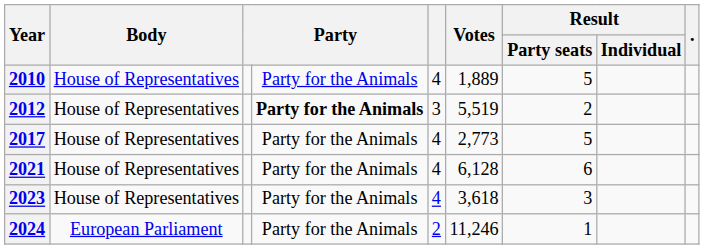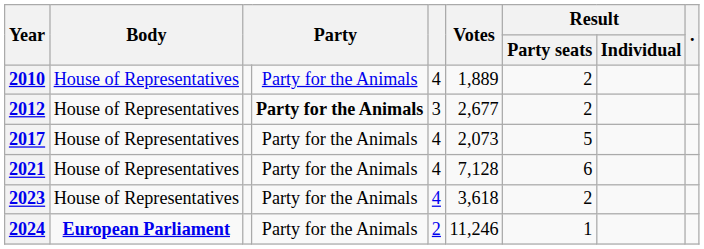(588, 79) 5 -> (588, 79) 2
(478, 109) 5,519 -> (478, 109) 2,677
(478, 139) 2,773 -> (478, 139) 2,073
(478, 169) 6,128 -> (478, 169) 7,128
(588, 199) 3 -> (588, 199) 2
(146, 229) normal -> (146, 229) bold
